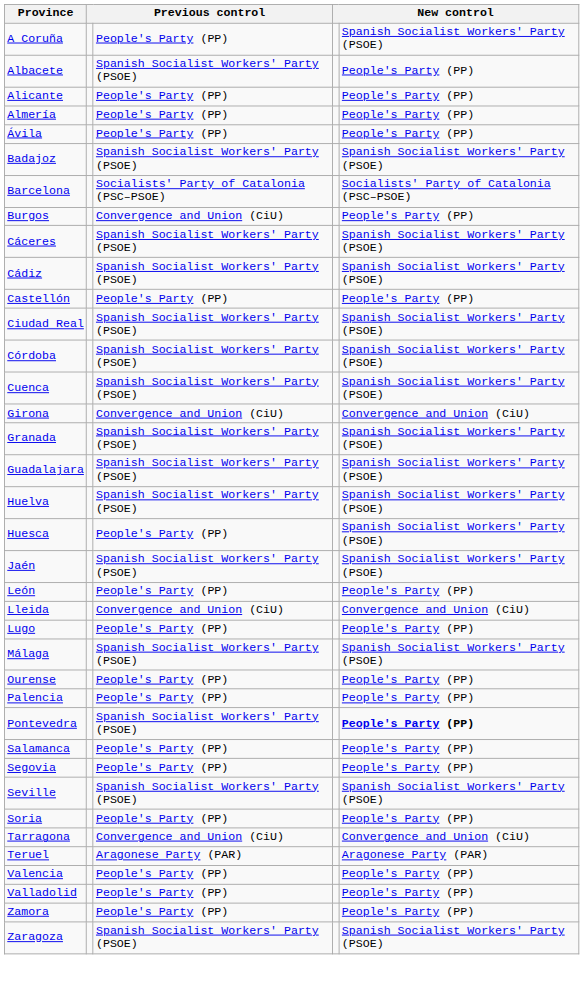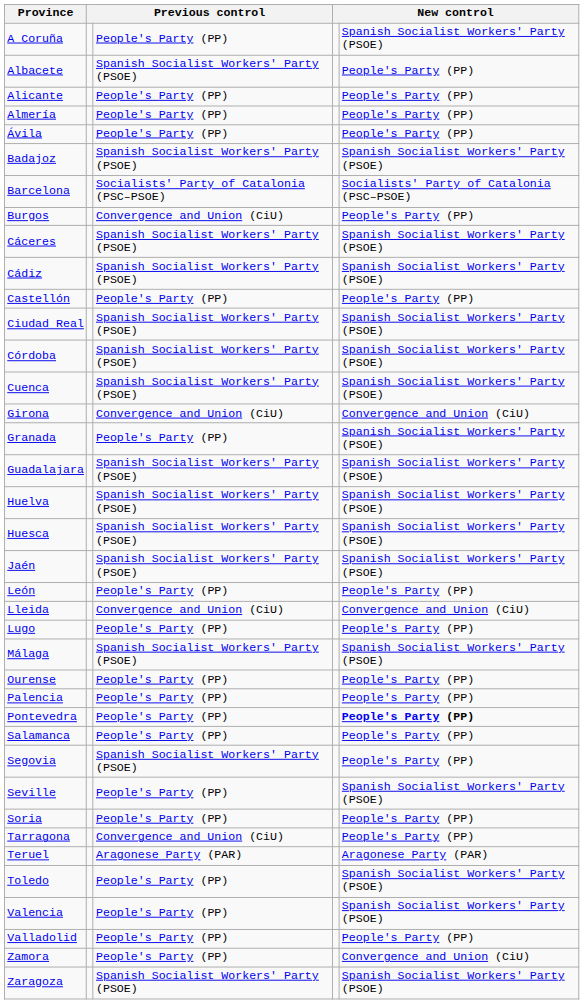(207, 439) Spanish Socialist Workers' Party (PSOE) -> (162, 439) People's Party (PP)
(162, 535) People's Party (PP) -> (207, 535) Spanish Socialist Workers' Party (PSOE)
(207, 724) Spanish Socialist Workers' Party (PSOE) -> (162, 718) People's Party (PP)
(162, 768) People's Party (PP) -> (207, 762) Spanish Socialist Workers' Party (PSOE)
(207, 794) Spanish Socialist Workers' Party (PSOE) -> (162, 794) People's Party (PP)
(436, 838) Convergence and Union (CiU) -> (408, 838) People's Party (PP)
+ row: (28, 882)
(408, 875) People's Party (PP) -> (453, 914) Spanish Socialist Workers' Party (PSOE)
(408, 913) People's Party (PP) -> (436, 958) Convergence and Union (CiU)
